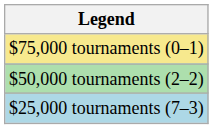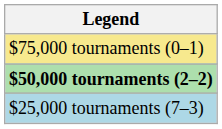(106, 78) normal -> (111, 78) bold
